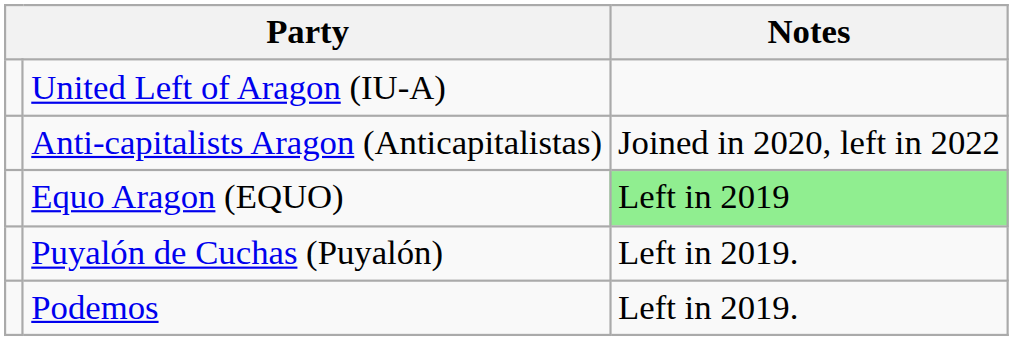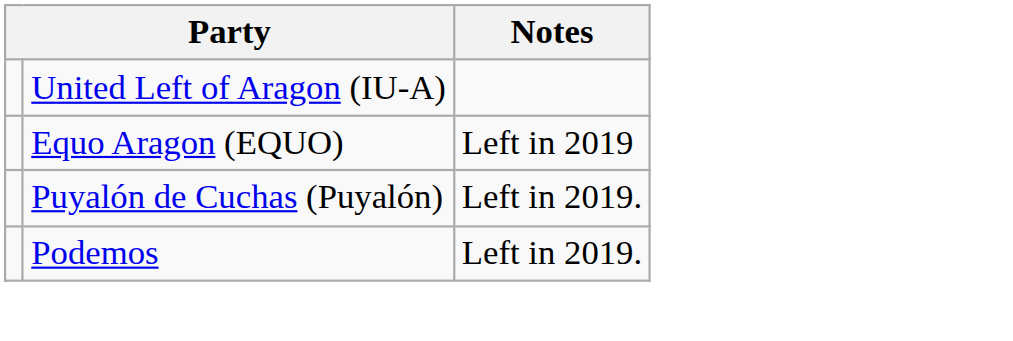- row: (317, 142)
(704, 197) lightgreen background -> (548, 142) no background
